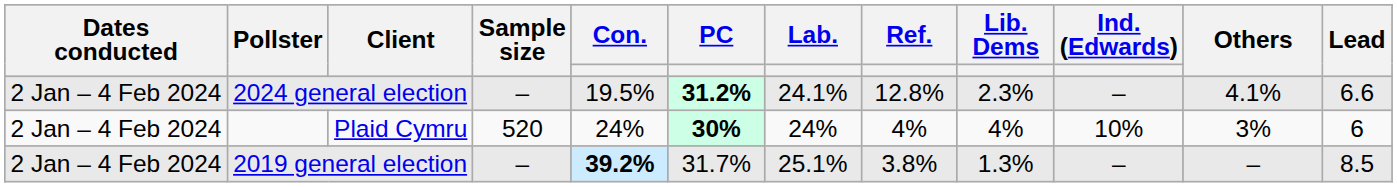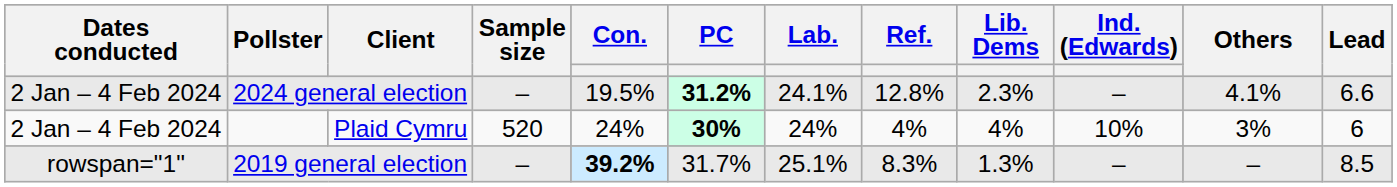(116, 164) 2 Jan – 4 Feb 2024 -> (116, 164) rowspan="1"
(909, 164) 3.8% -> (909, 164) 8.3%
